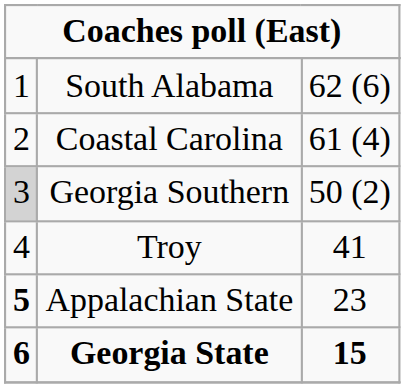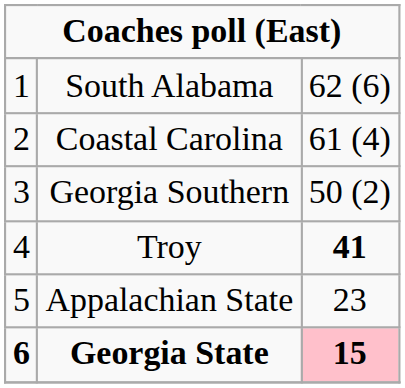(21, 192) lightgrey background -> (21, 192) no background
(350, 246) normal -> (350, 246) bold
(21, 300) bold -> (21, 300) normal
(350, 354) no background -> (350, 354) pink background
